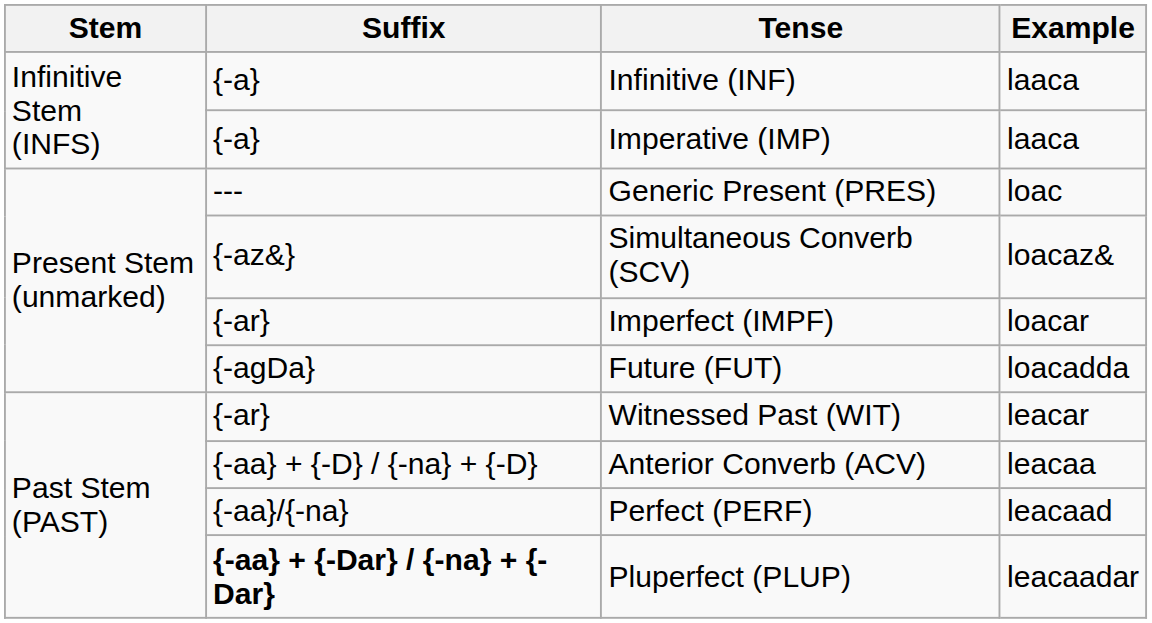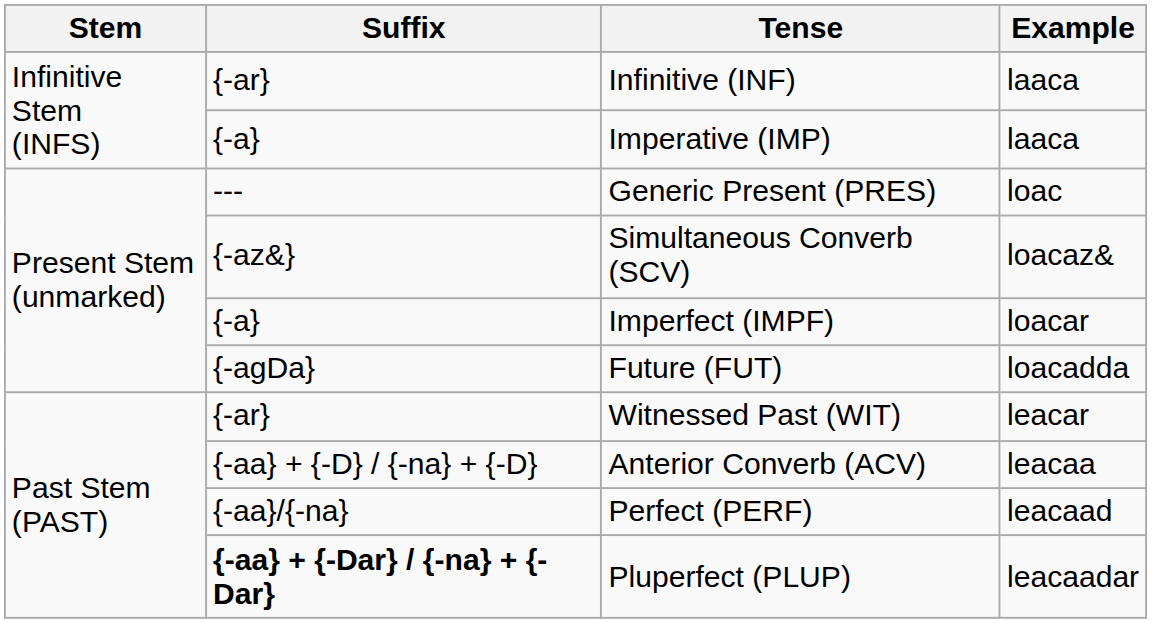(236, 81) {-a} -> (241, 81) {-ar}
(241, 320) {-ar} -> (236, 320) {-a}
